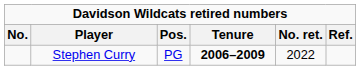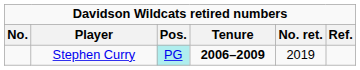(173, 55) no background -> (173, 55) paleturquoise background
(301, 55) 2022 -> (301, 55) 2019
